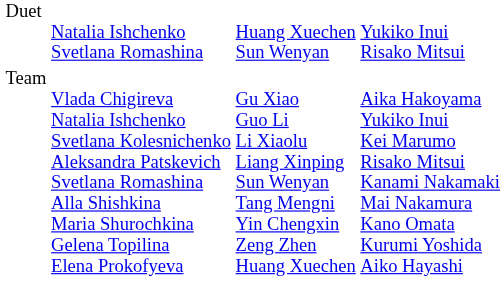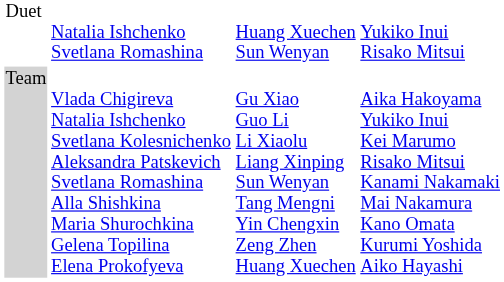(26, 78) no background -> (26, 78) lightgrey background
